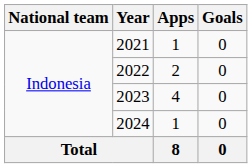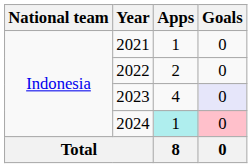(222, 96) no background -> (222, 96) lavender background
(176, 123) no background -> (176, 123) paleturquoise background
(222, 123) no background -> (222, 123) pink background
